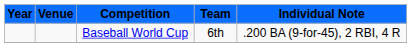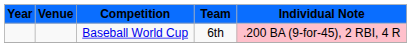(322, 33) no background -> (322, 33) pink background
